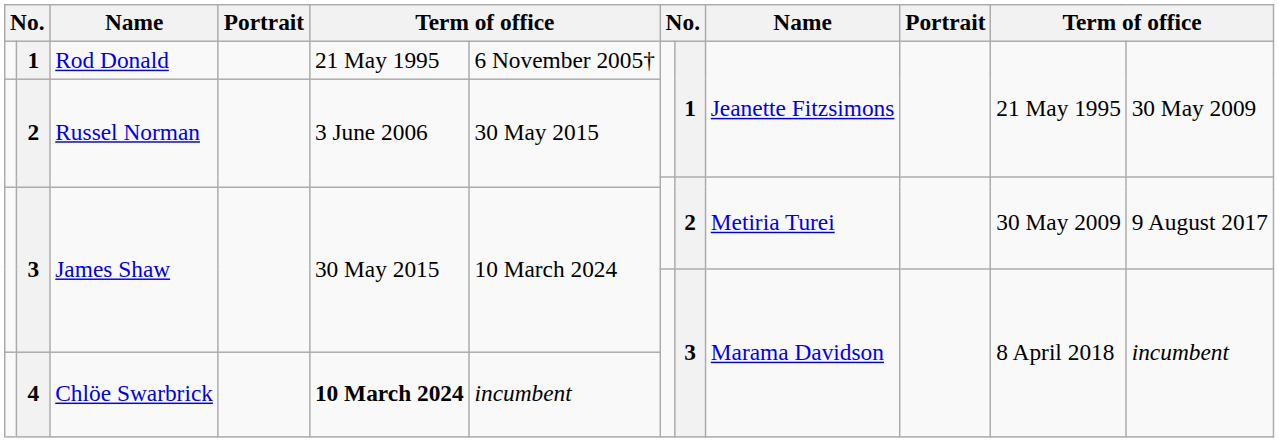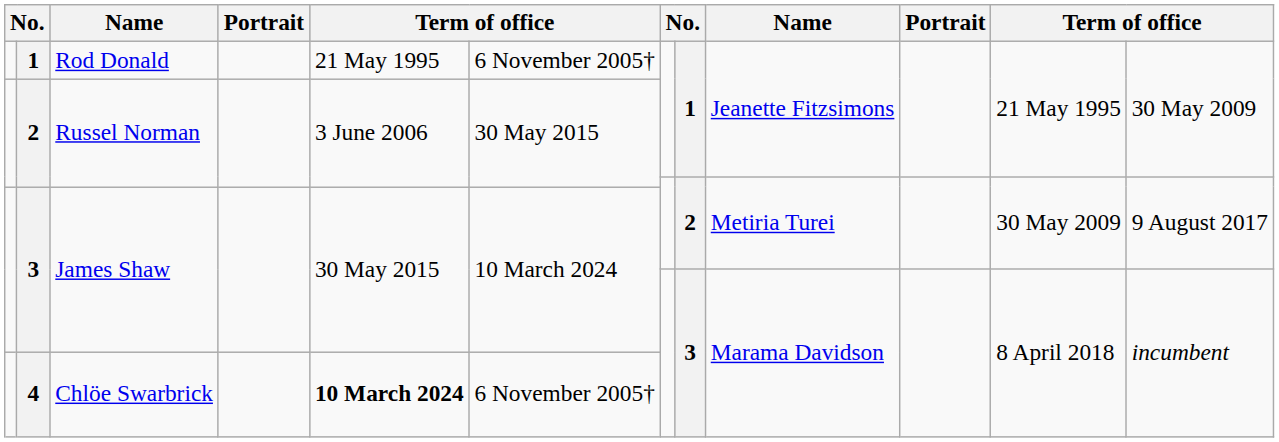(523, 394) incumbent -> (565, 394) 6 November 2005†
